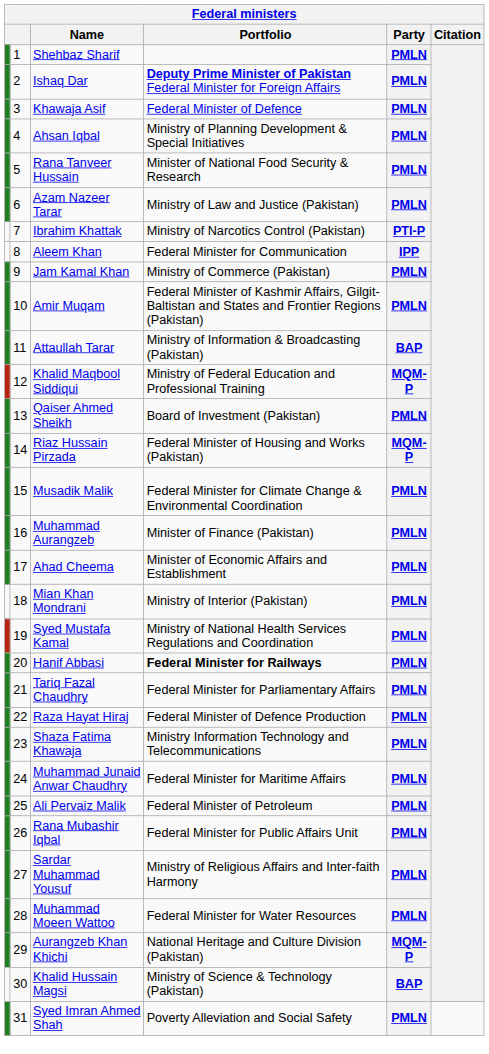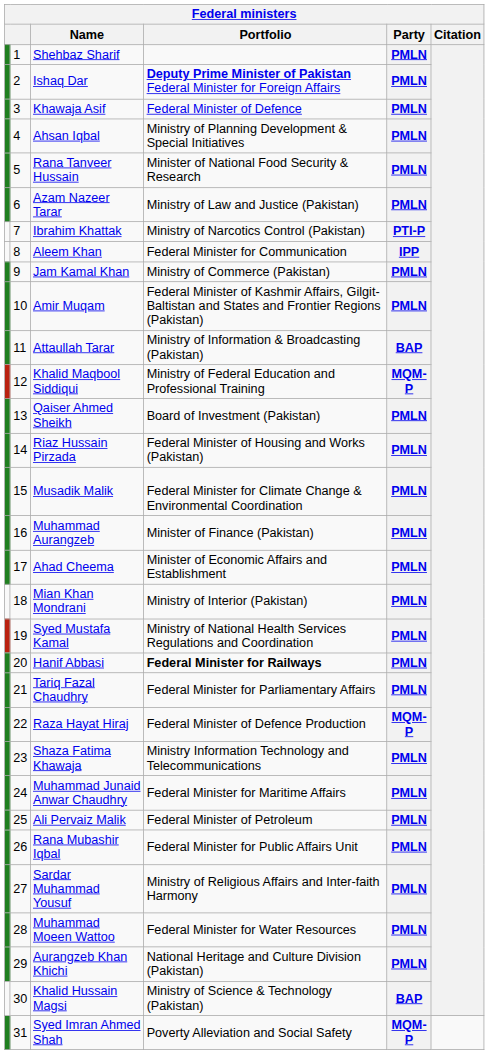(409, 450) MQM-P -> (409, 450) PMLN
(409, 717) PMLN -> (409, 724) MQM-P
(409, 950) MQM-P -> (409, 964) PMLN
(409, 1018) PMLN -> (409, 1032) MQM-P
